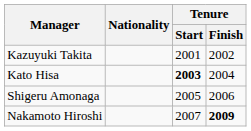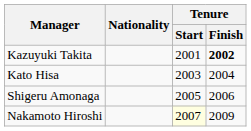(222, 55) normal -> (222, 55) bold
(188, 75) bold -> (188, 75) normal
(188, 116) no background -> (188, 116) lightyellow background
(222, 116) bold -> (222, 116) normal
